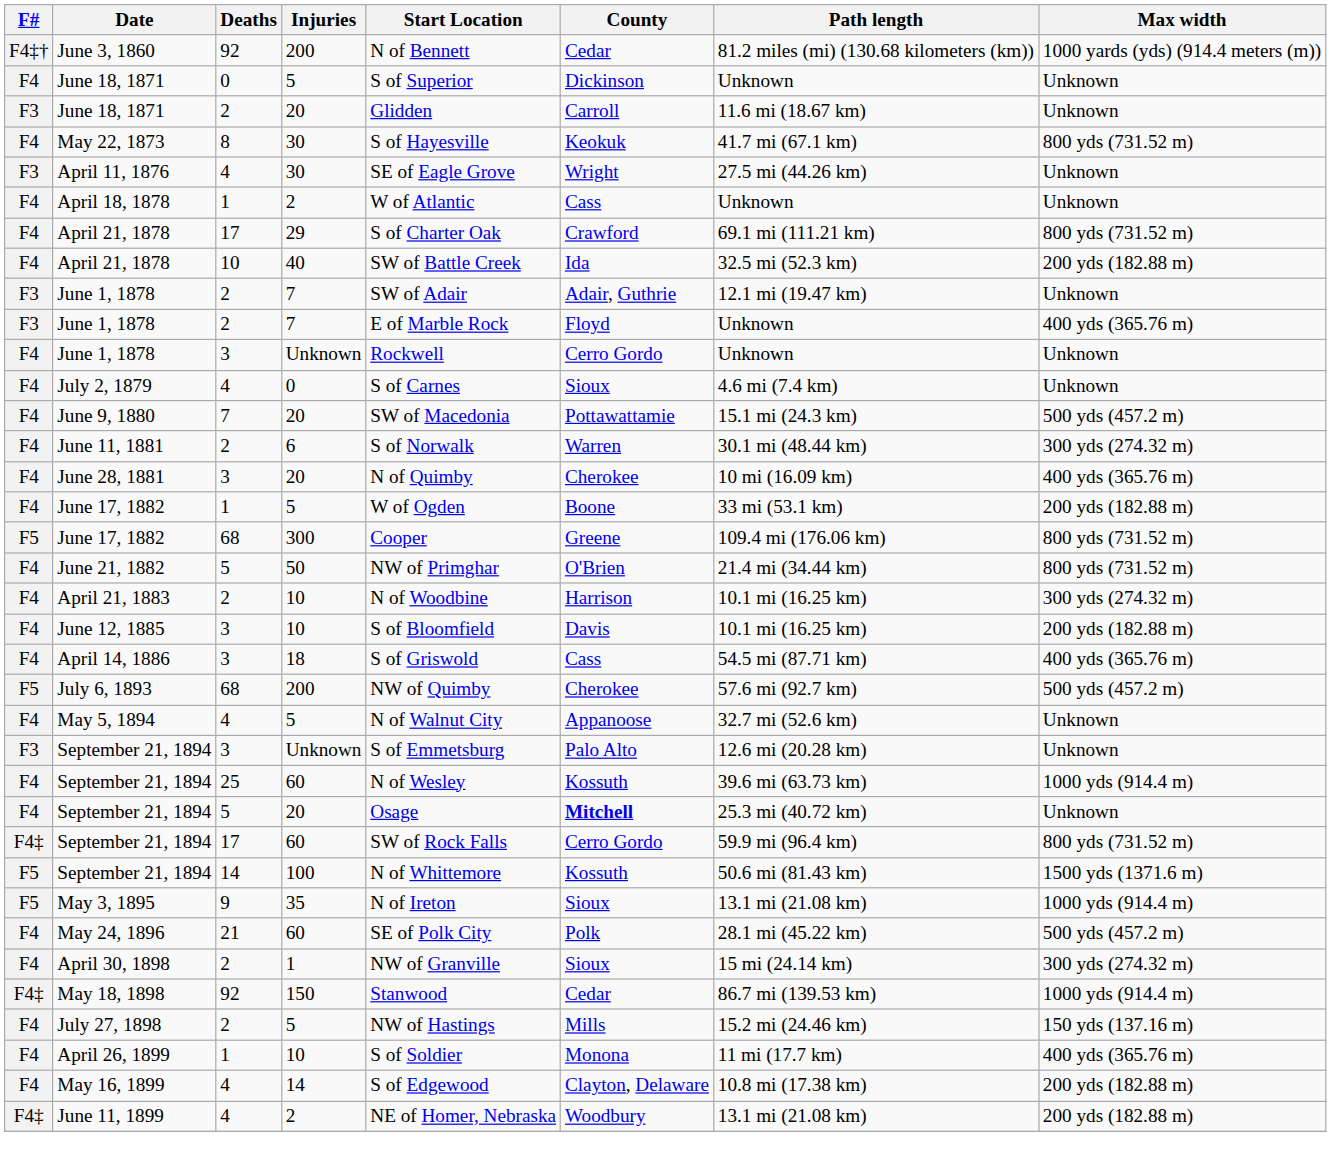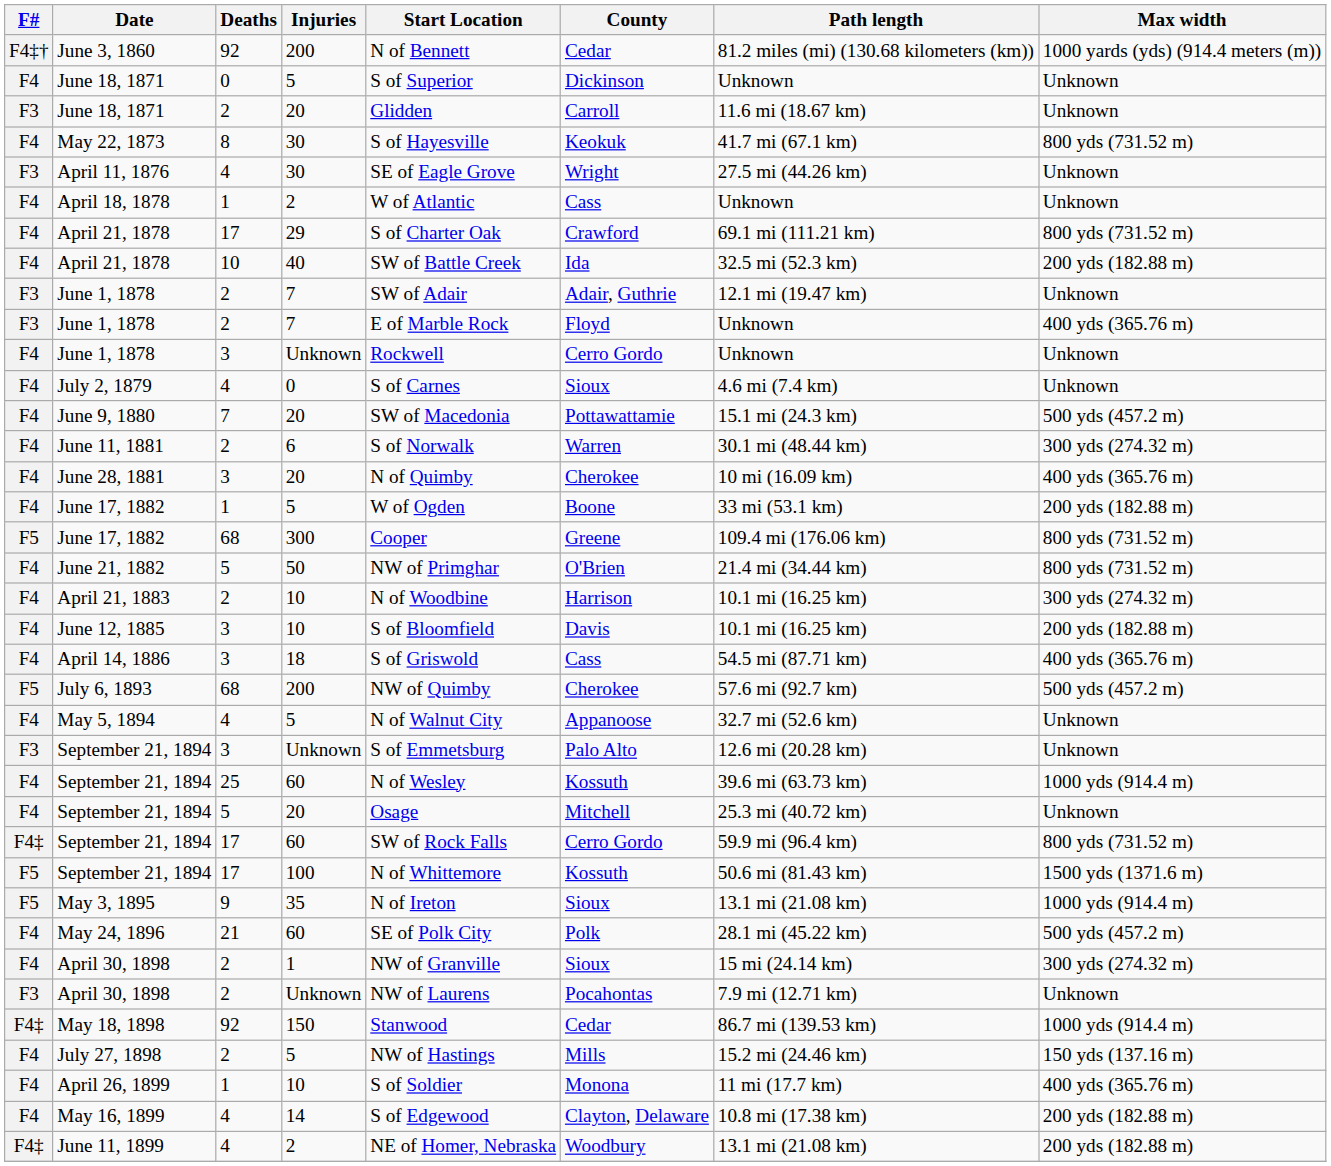(599, 811) bold -> (597, 811) normal
(230, 872) 14 -> (230, 872) 17
+ row: (114, 994)
